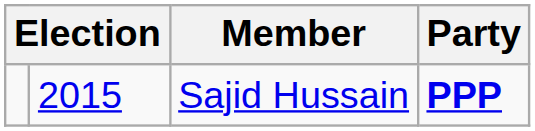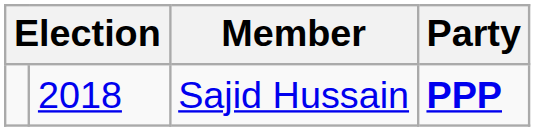(80, 94) 2015 -> (80, 94) 2018
